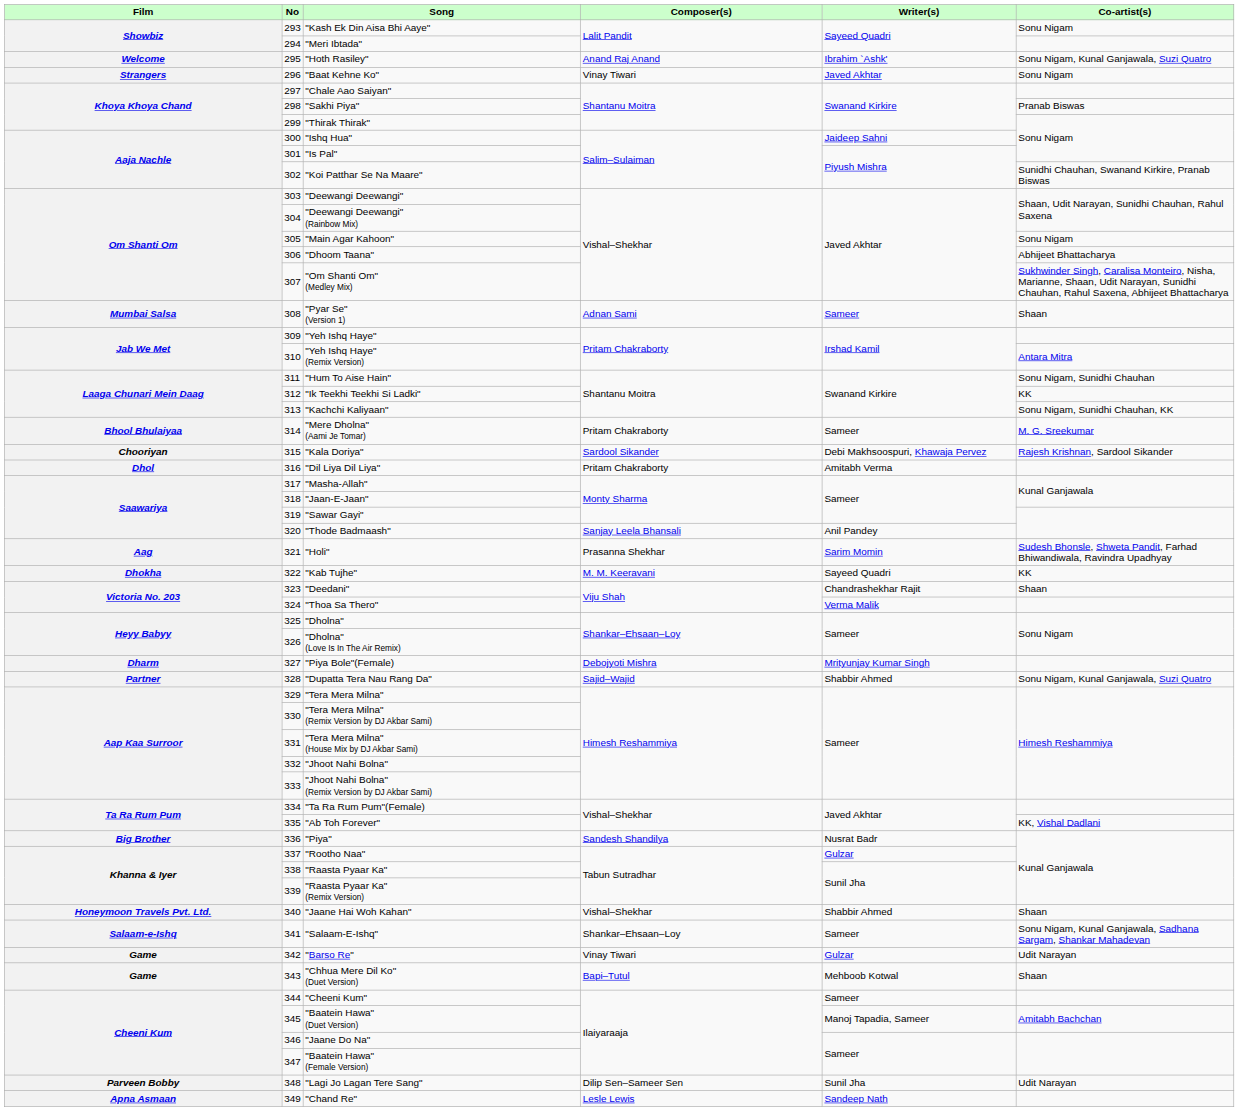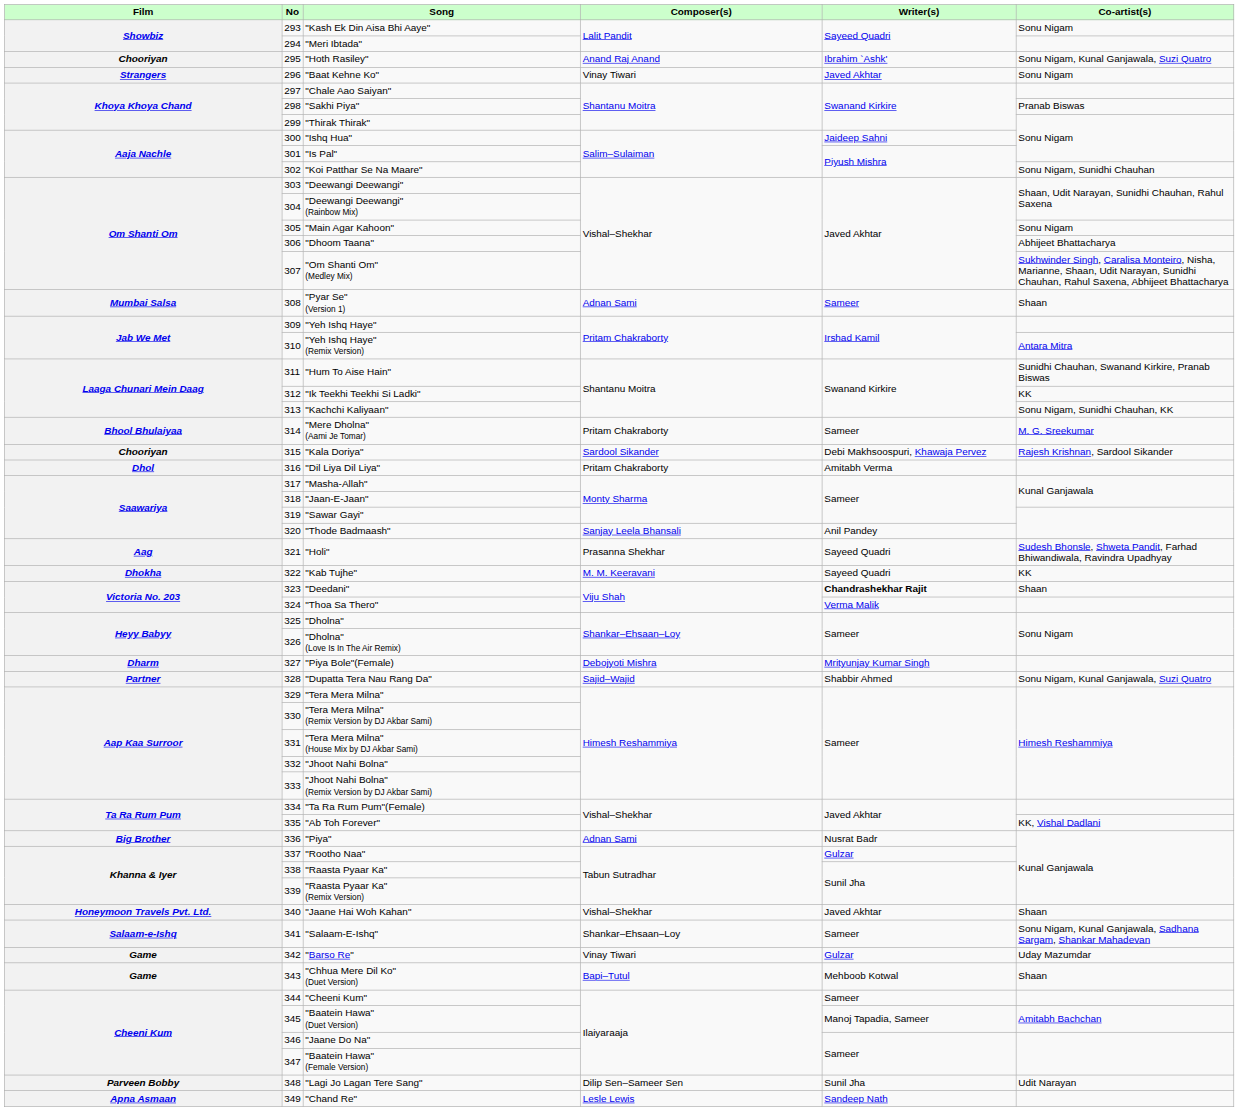(143, 59) Welcome -> (143, 59) Chooriyan
(1114, 175) Sunidhi Chauhan, Swanand Kirkire, Pranab Biswas -> (1086, 169) Sonu Nigam, Sunidhi Chauhan
(1086, 378) Sonu Nigam, Sunidhi Chauhan -> (1114, 372) Sunidhi Chauhan, Swanand Kirkire, Pranab Biswas
(854, 552) Sarim Momin -> (857, 552) Sayeed Quadri
(872, 589) normal -> (876, 589) bold
(625, 838) Sandesh Shandilya -> (610, 838) Adnan Sami
(858, 912) Shabbir Ahmed -> (853, 912) Javed Akhtar
(1047, 955) Udit Narayan -> (1055, 955) Uday Mazumdar
